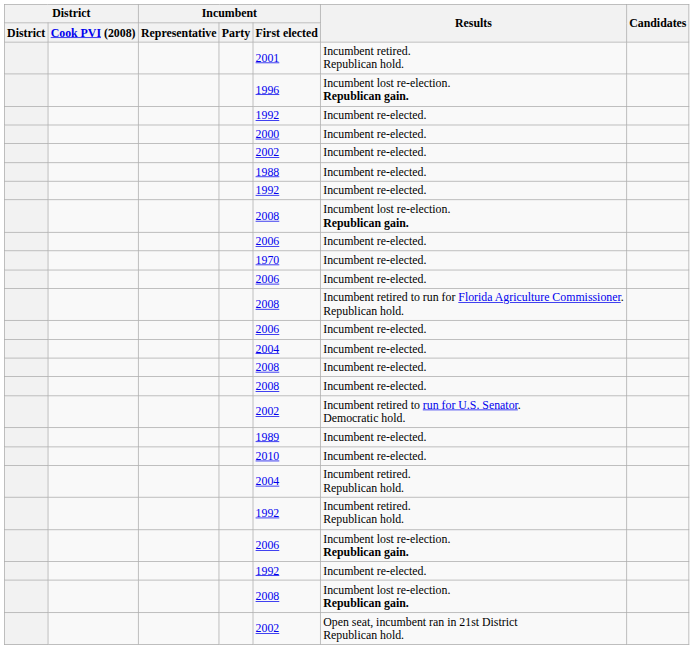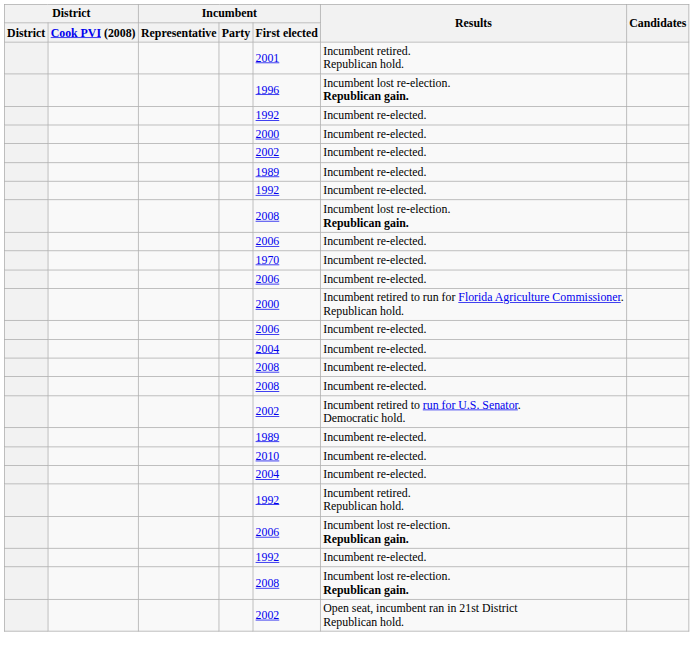(267, 171) 1988 -> (267, 171) 1989
(267, 304) 2008 -> (267, 304) 2000
(367, 481) Incumbent retired. Republican hold. -> (375, 474) Incumbent re-elected.
